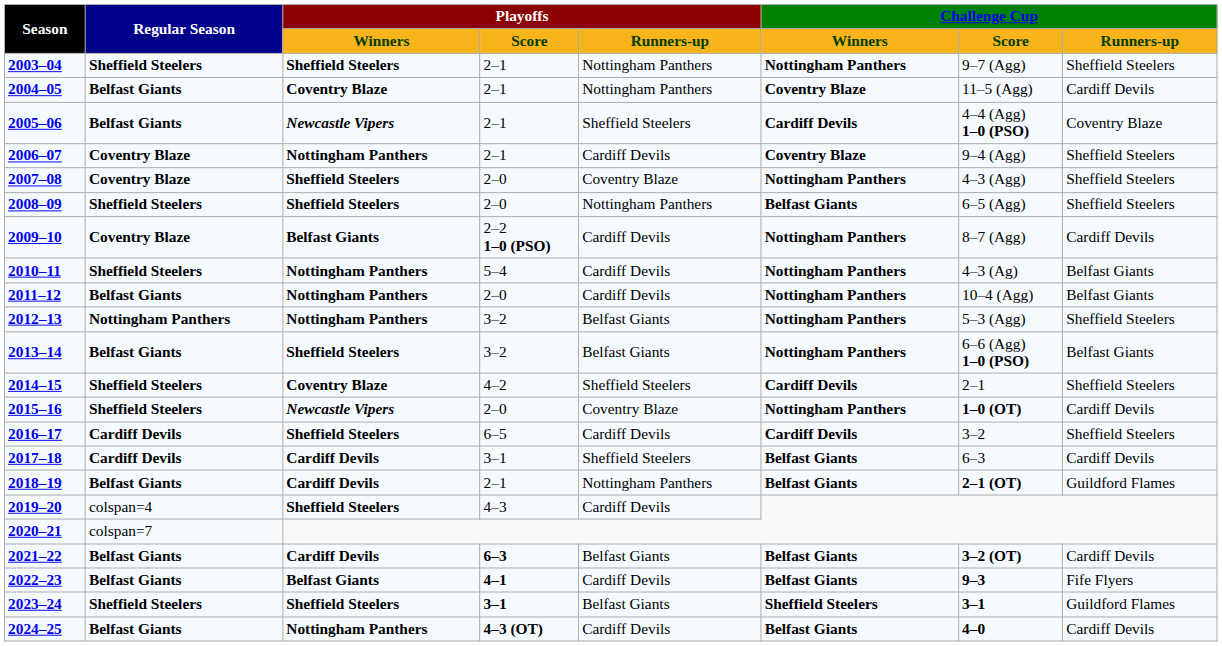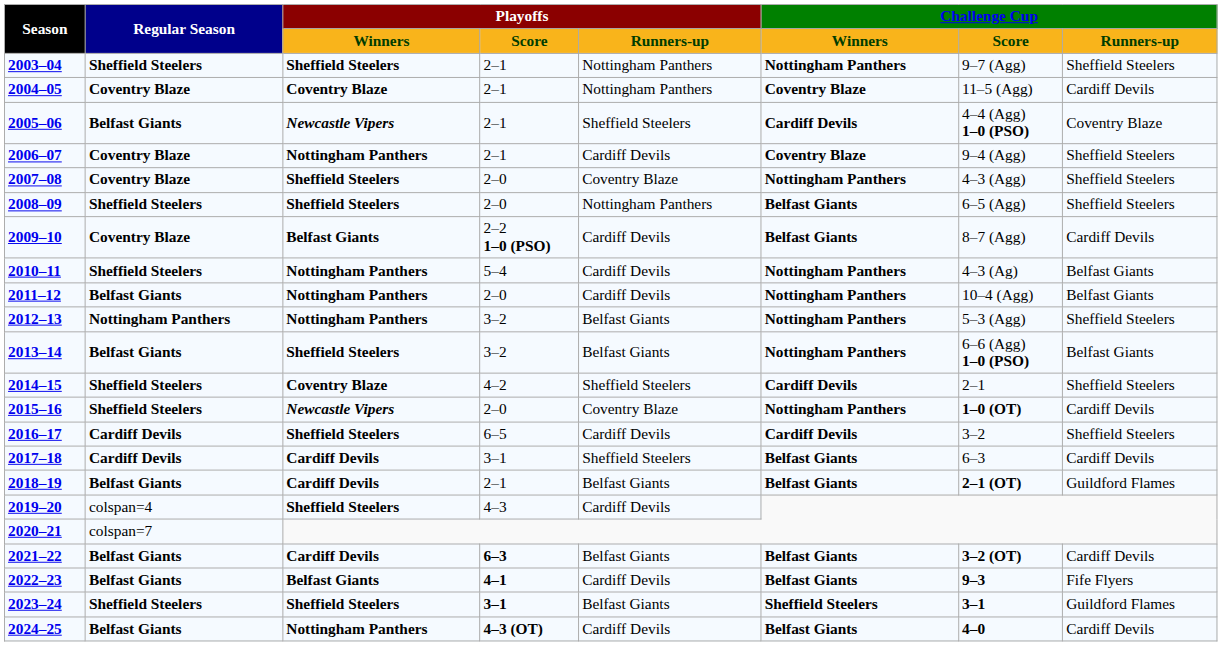(135, 89) Belfast Giants -> (140, 89) Coventry Blaze
(835, 237) Nottingham Panthers -> (811, 237) Belfast Giants
(647, 482) Nottingham Panthers -> (626, 482) Belfast Giants
